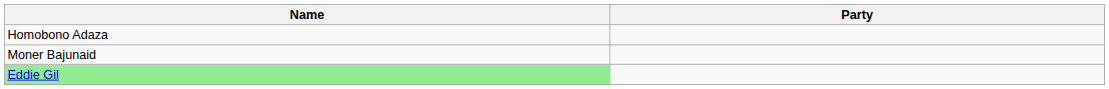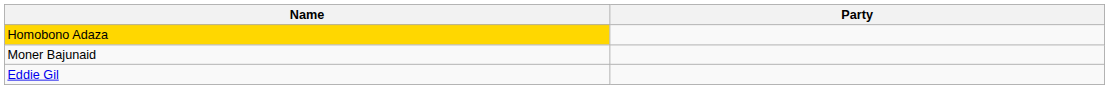(58, 35) no background -> (58, 35) gold background
(33, 75) lightgreen background -> (33, 75) no background
